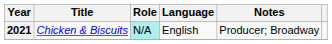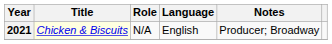(82, 30) no background -> (82, 30) lightyellow background
(142, 30) paleturquoise background -> (142, 30) no background
